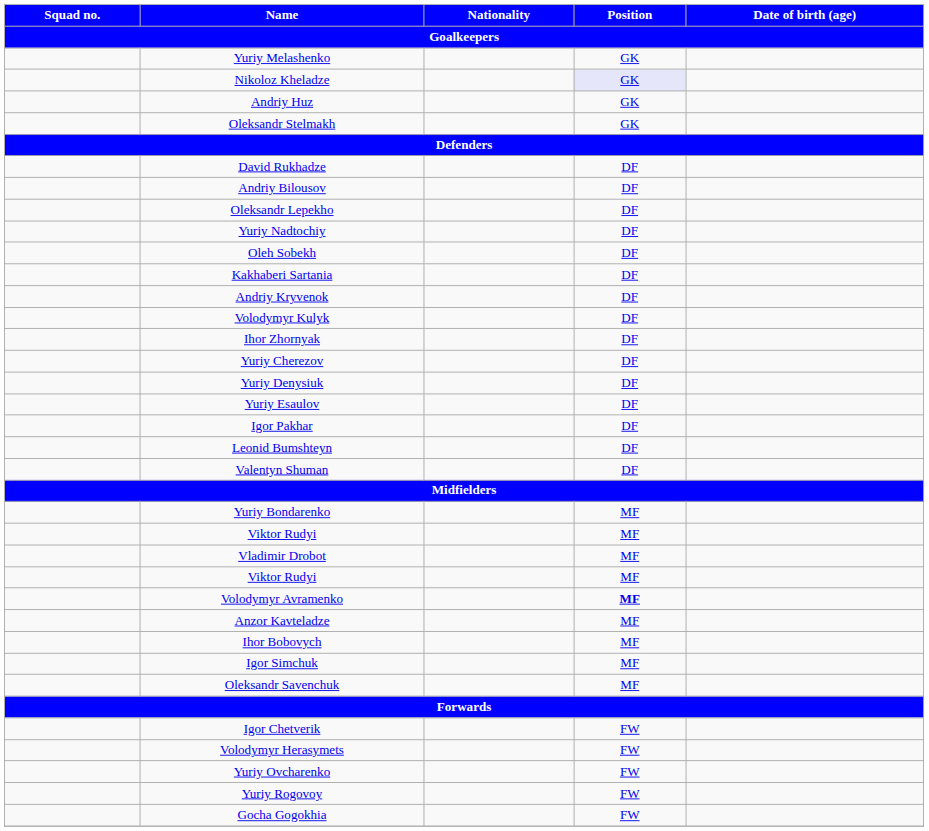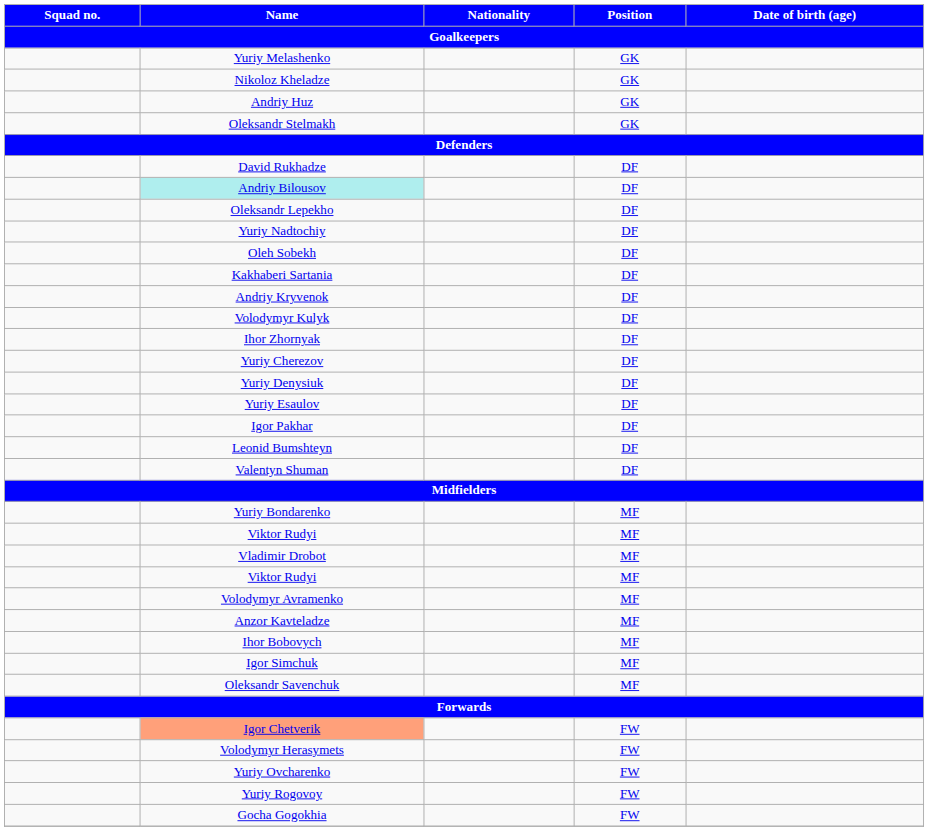(630, 80) lavender background -> (630, 80) no background
(282, 188) no background -> (282, 188) paleturquoise background
(630, 599) bold -> (630, 599) normal
(282, 728) no background -> (282, 728) lightsalmon background
